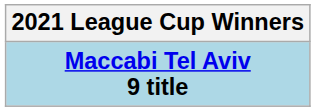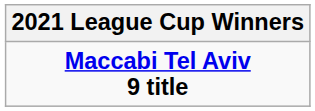(158, 73) lightblue background -> (158, 73) no background
